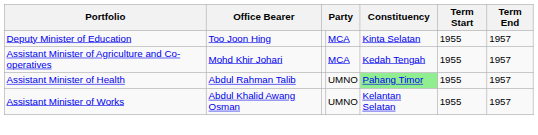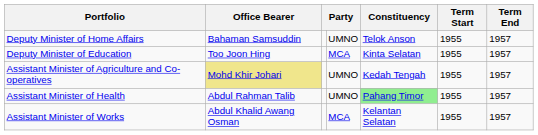+ row: (75, 38)
(245, 59) no background -> (245, 75) khaki background
(339, 59) MCA -> (343, 75) UMNO
(343, 101) UMNO -> (339, 117) MCA
